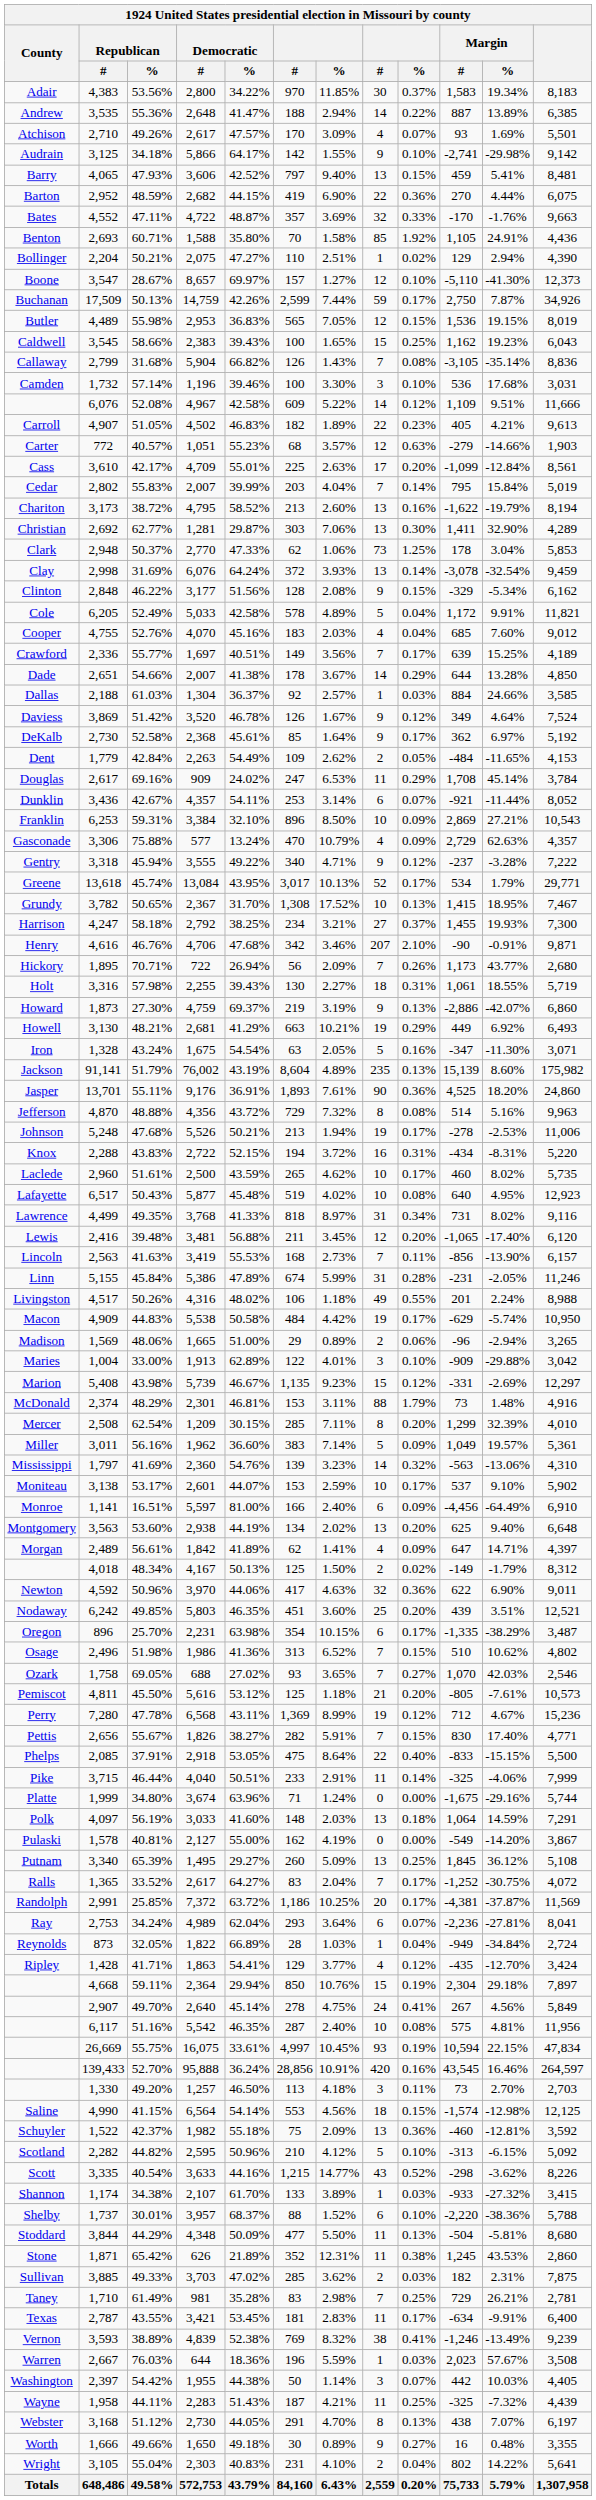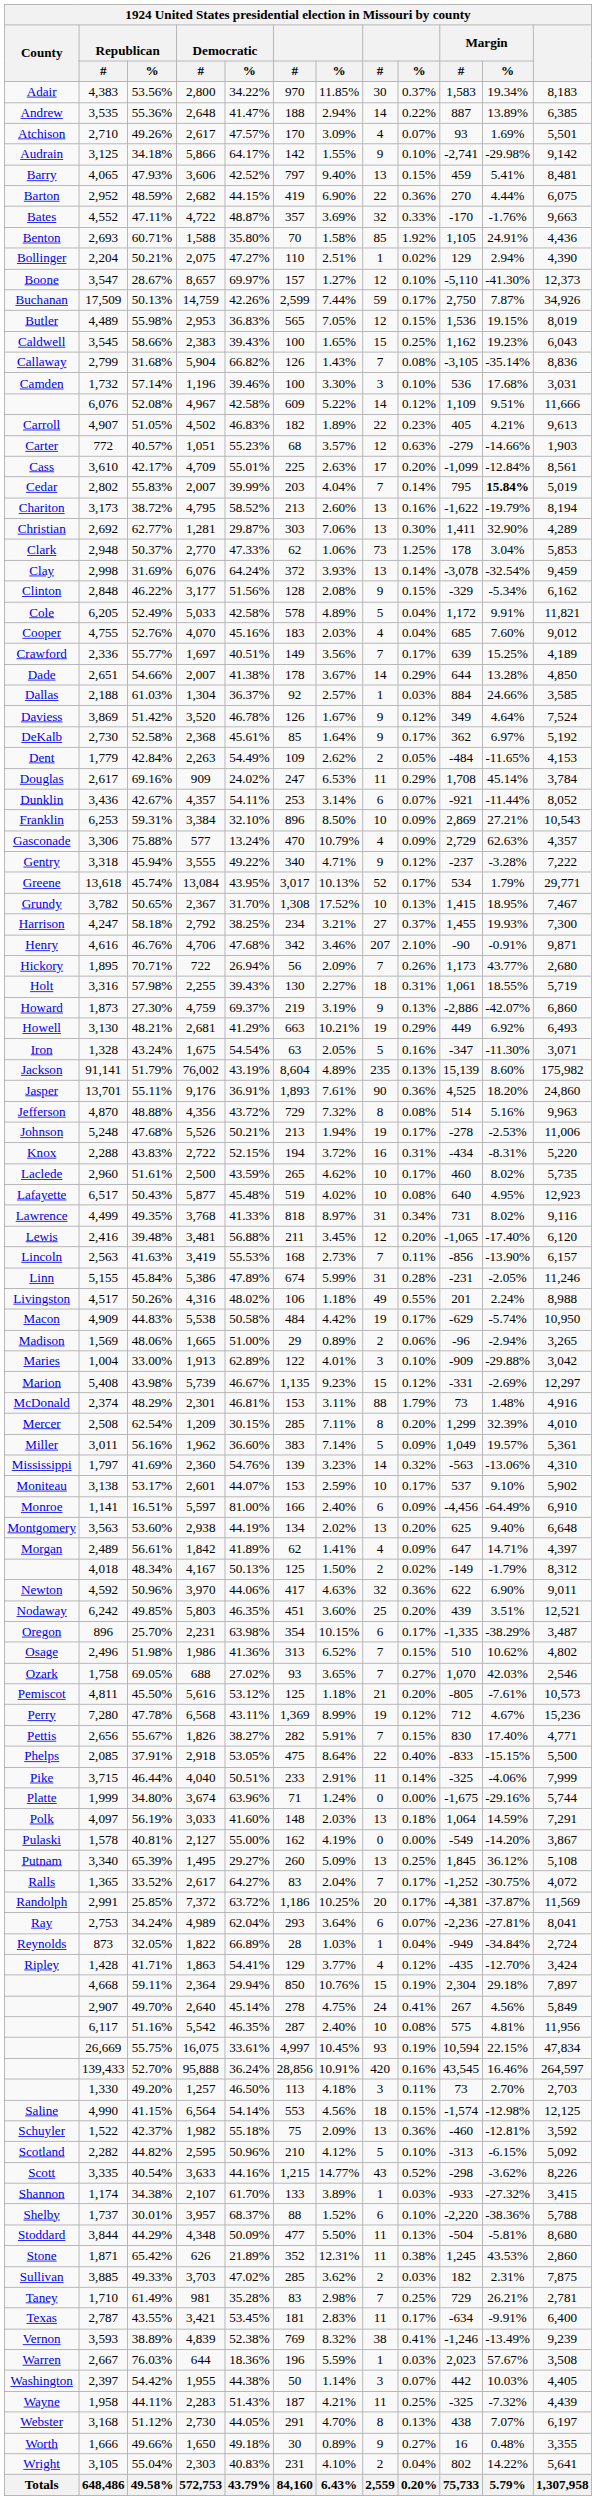(508, 487) normal -> (508, 487) bold
